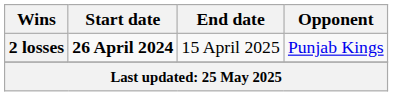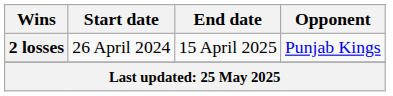(123, 48) bold -> (121, 48) normal
